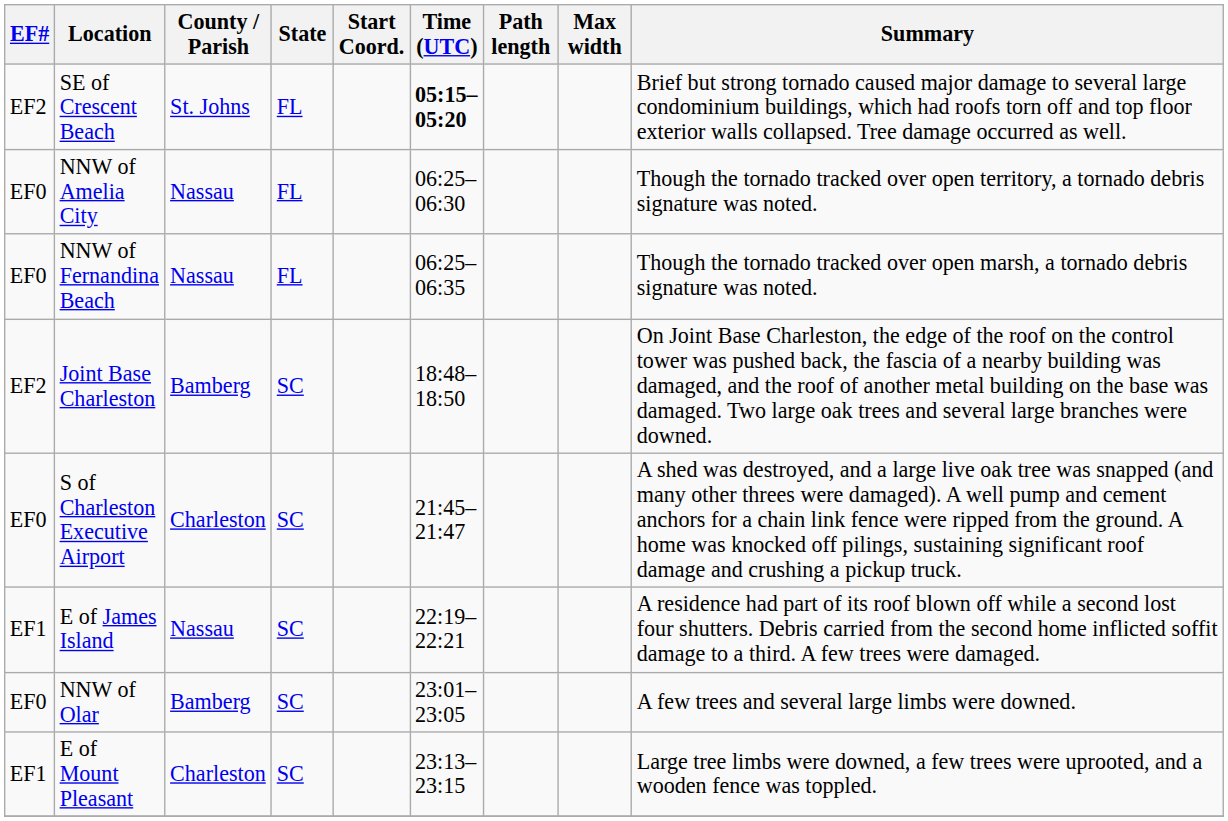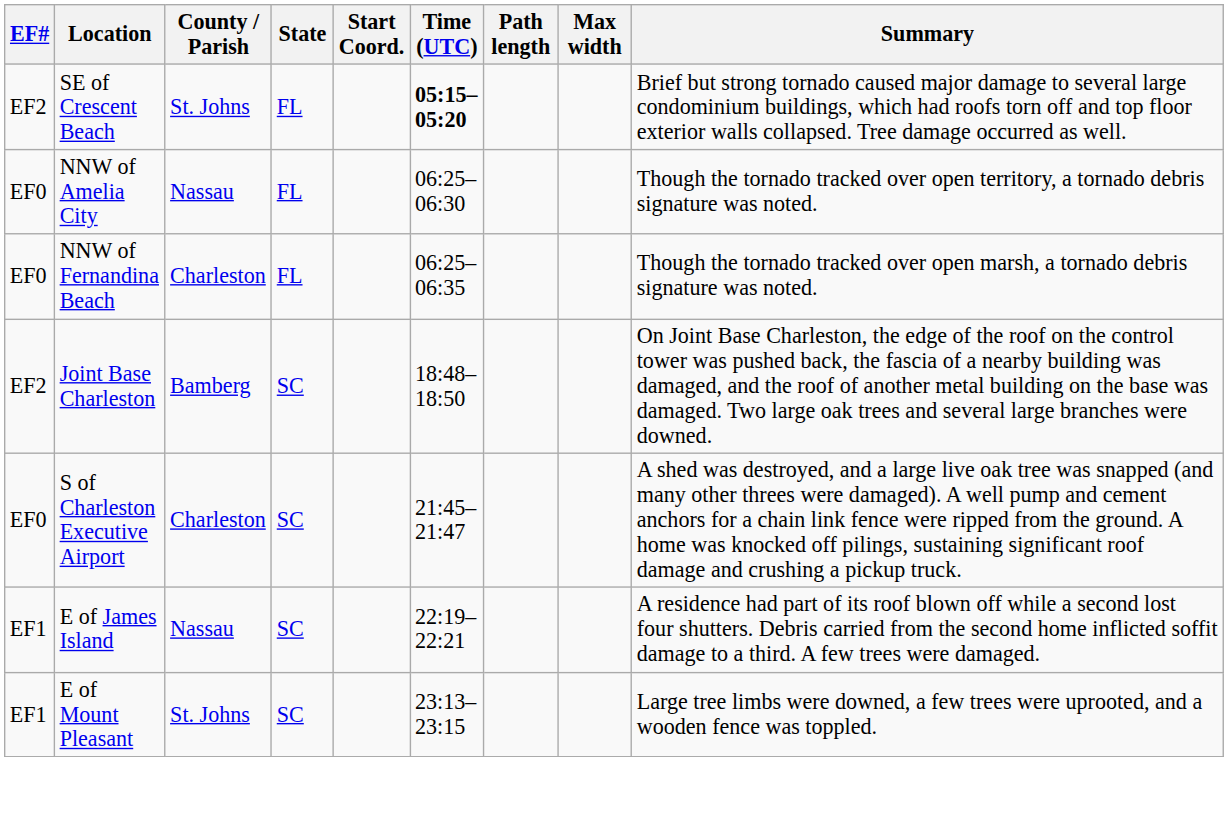(202, 276) Nassau -> (218, 276) Charleston
- row: (98, 701)
(218, 774) Charleston -> (210, 714) St. Johns
